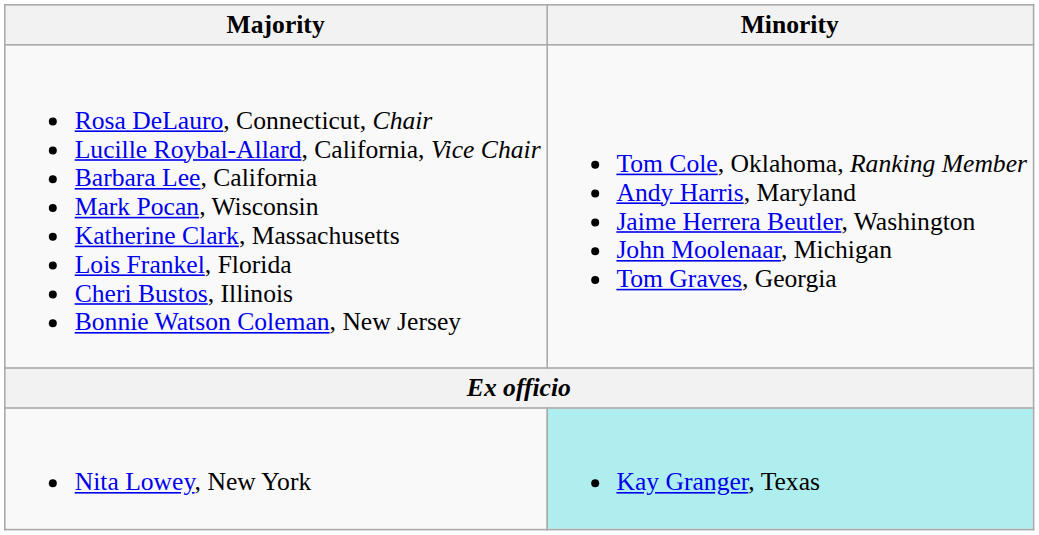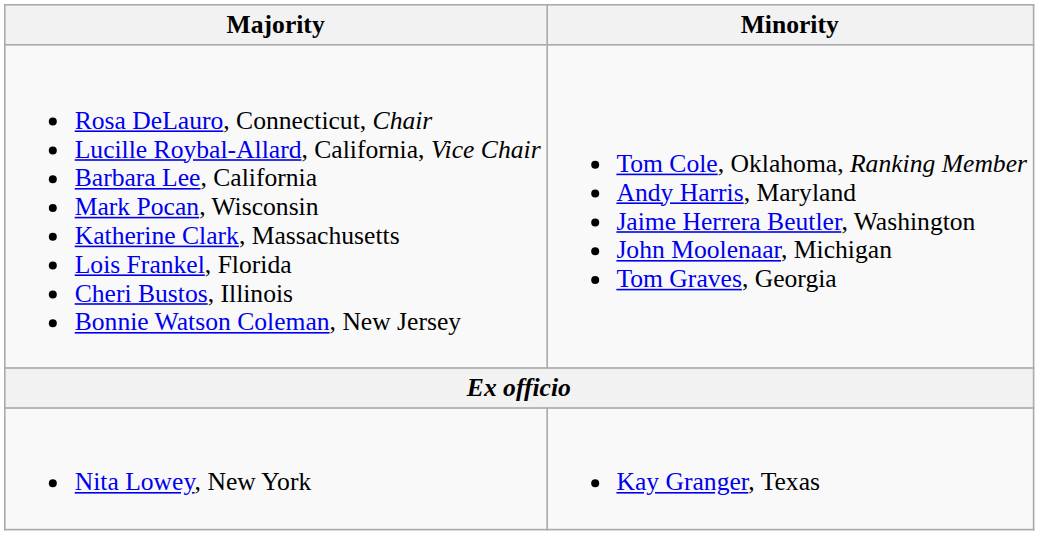(790, 483) paleturquoise background -> (790, 483) no background
